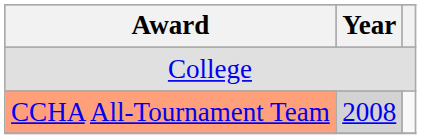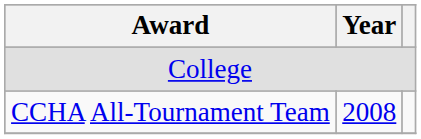(170, 111) lightsalmon background -> (170, 111) no background
(369, 111) lightgrey background -> (369, 111) no background
